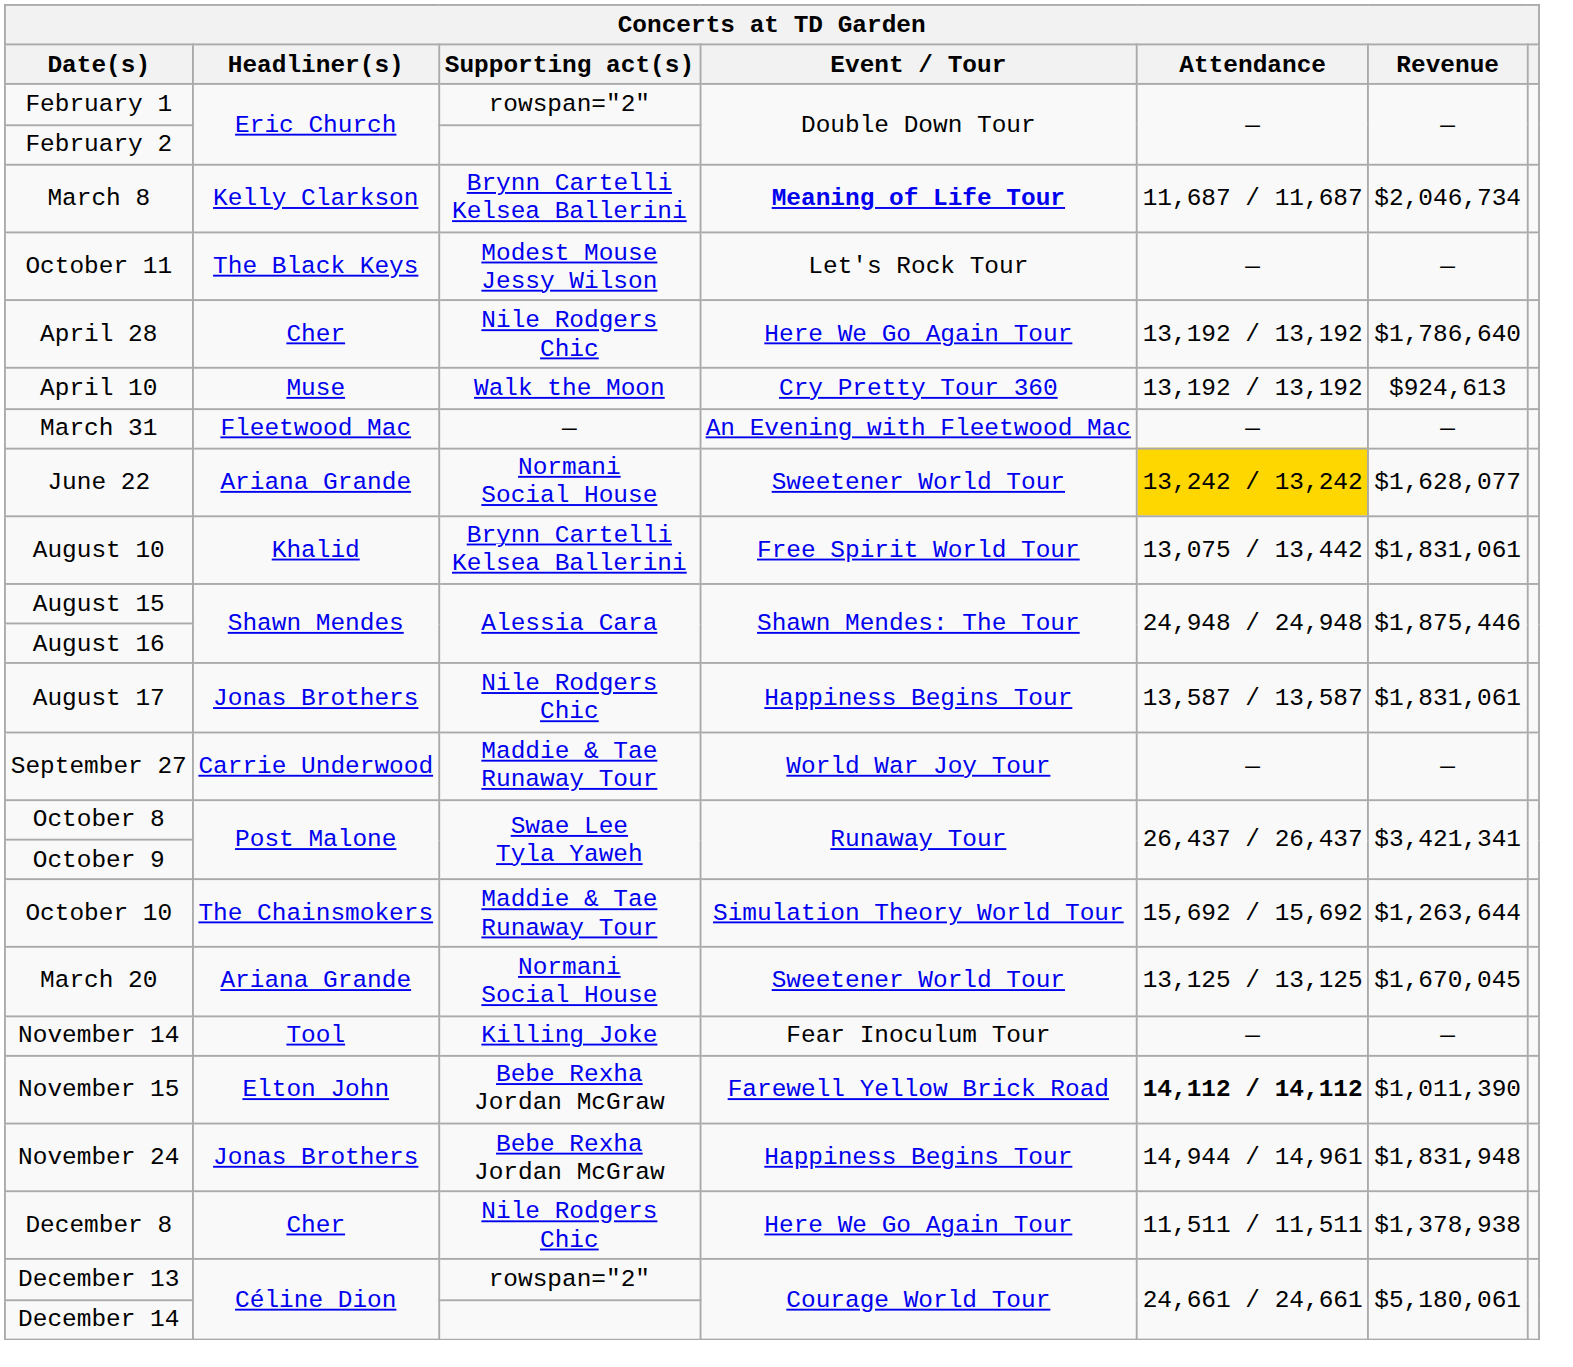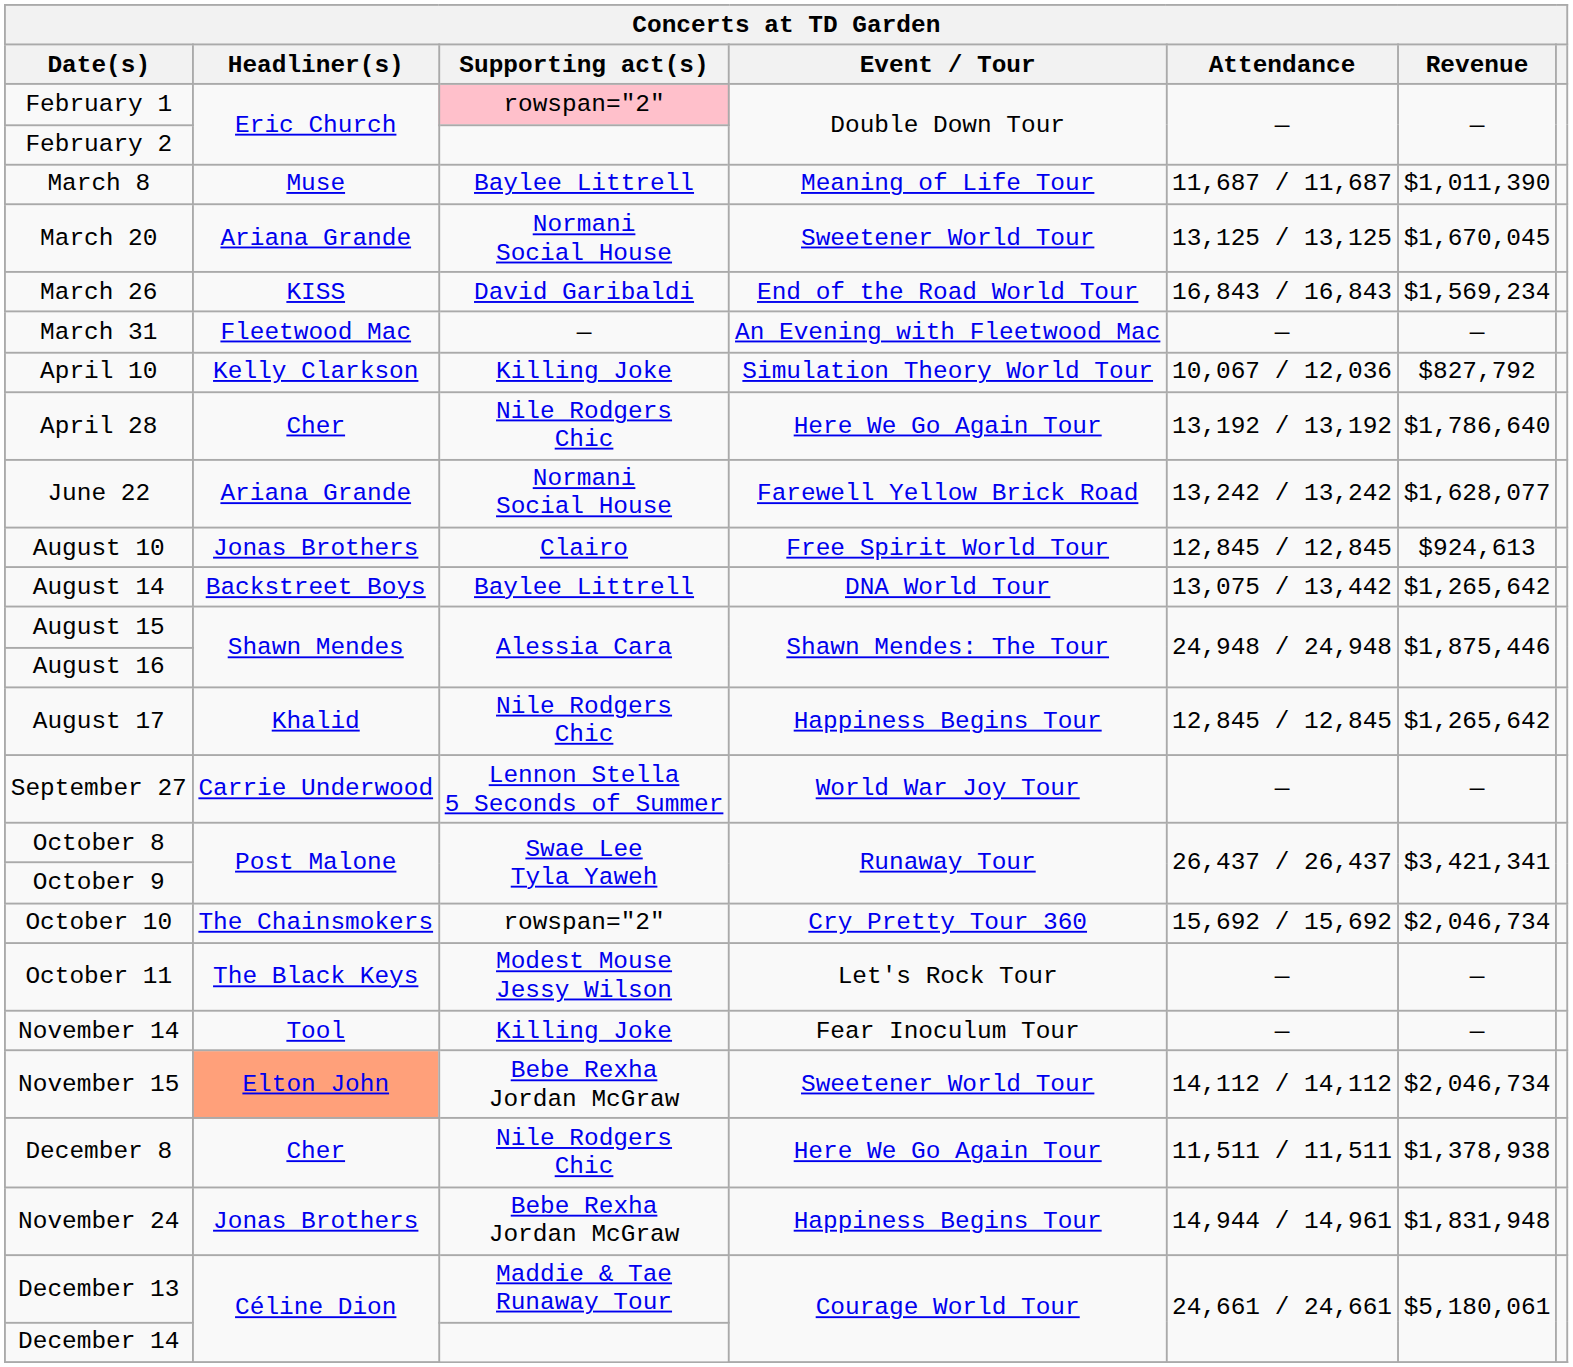(569, 105) no background -> (584, 105) pink background
(316, 198) Kelly Clarkson -> (316, 184) Muse
(569, 198) Brynn Cartelli Kelsea Ballerini -> (584, 184) Baylee Littrell
(918, 198) bold -> (948, 184) normal
(1448, 198) $2,046,734 -> (1477, 184) $1,011,390
rows swapped: (99, 982) <-> (99, 266)
+ row: (99, 292)
rows swapped: (99, 428) <-> (99, 334)
(316, 388) Muse -> (316, 372) Kelly Clarkson
(569, 388) Walk the Moon -> (584, 372) Killing Joke
(918, 388) Cry Pretty Tour 360 -> (948, 372) Simulation Theory World Tour
(1253, 388) 13,192 / 13,192 -> (1282, 372) 10,067 / 12,036
(1448, 388) $924,613 -> (1477, 372) $827,792
(918, 482) Sweetener World Tour -> (948, 494) Farewell Yellow Brick Road
(1253, 482) gold background -> (1282, 494) no background
(316, 550) Khalid -> (316, 548) Jonas Brothers
(569, 550) Brynn Cartelli Kelsea Ballerini -> (584, 548) Clairo
(1253, 550) 13,075 / 13,442 -> (1282, 548) 12,845 / 12,845
(1448, 550) $1,831,061 -> (1477, 548) $924,613
+ row: (99, 587)
(316, 698) Jonas Brothers -> (316, 721) Khalid
(1253, 698) 13,587 / 13,587 -> (1282, 721) 12,845 / 12,845
(1448, 698) $1,831,061 -> (1477, 721) $1,265,642
(569, 766) Maddie & Tae Runaway Tour -> (584, 789) Lennon Stella 5 Seconds of Summer
(569, 914) Maddie & Tae Runaway Tour -> (584, 923) rowspan="2"
(918, 914) Simulation Theory World Tour -> (948, 923) Cry Pretty Tour 360
(1448, 914) $1,263,644 -> (1477, 923) $2,046,734
(316, 1089) no background -> (316, 1084) lightsalmon background
(918, 1089) Farewell Yellow Brick Road -> (948, 1084) Sweetener World Tour
(1253, 1089) bold -> (1282, 1084) normal
(1448, 1089) $1,011,390 -> (1477, 1084) $2,046,734
rows swapped: (99, 1157) <-> (99, 1225)
(569, 1279) rowspan="2" -> (584, 1289) Maddie & Tae Runaway Tour
